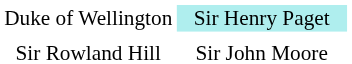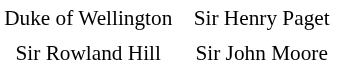(262, 18) paleturquoise background -> (262, 18) no background
